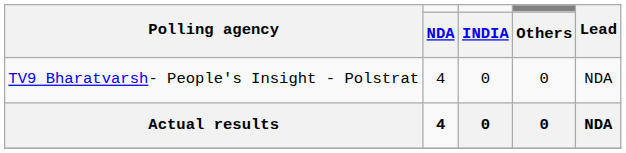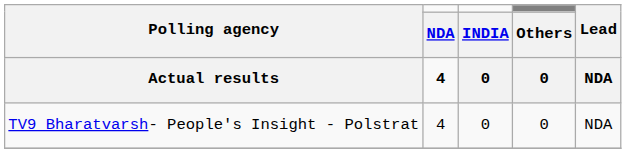rows swapped: (214, 80) <-> (214, 126)
